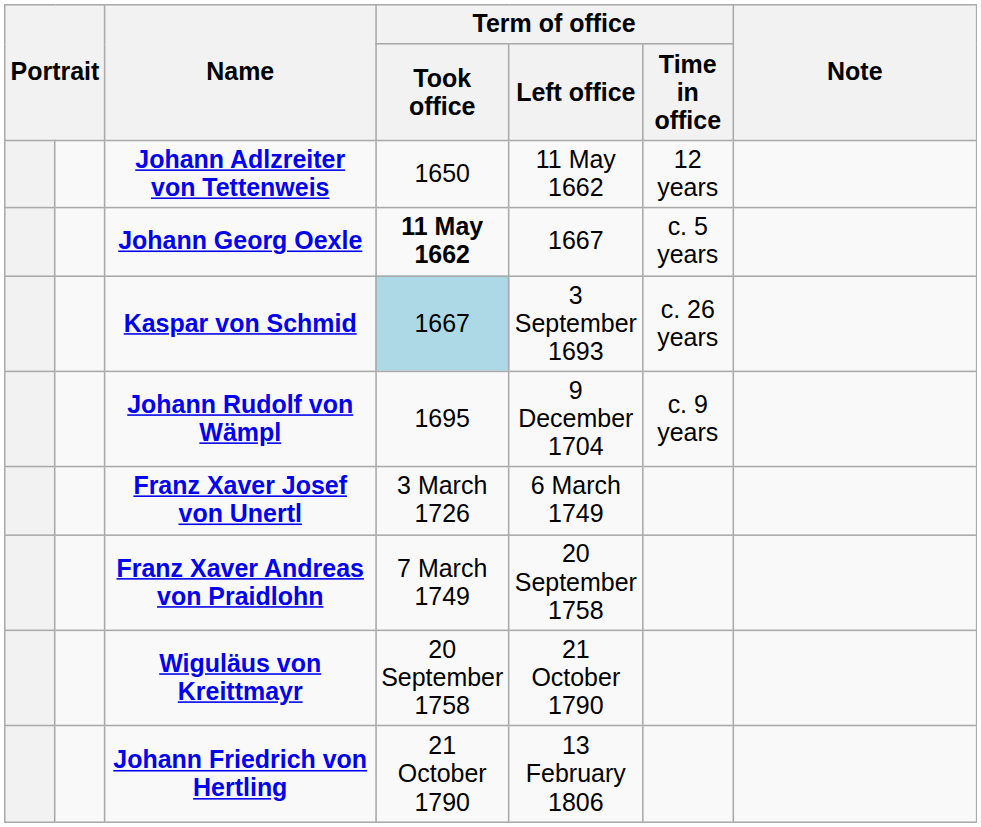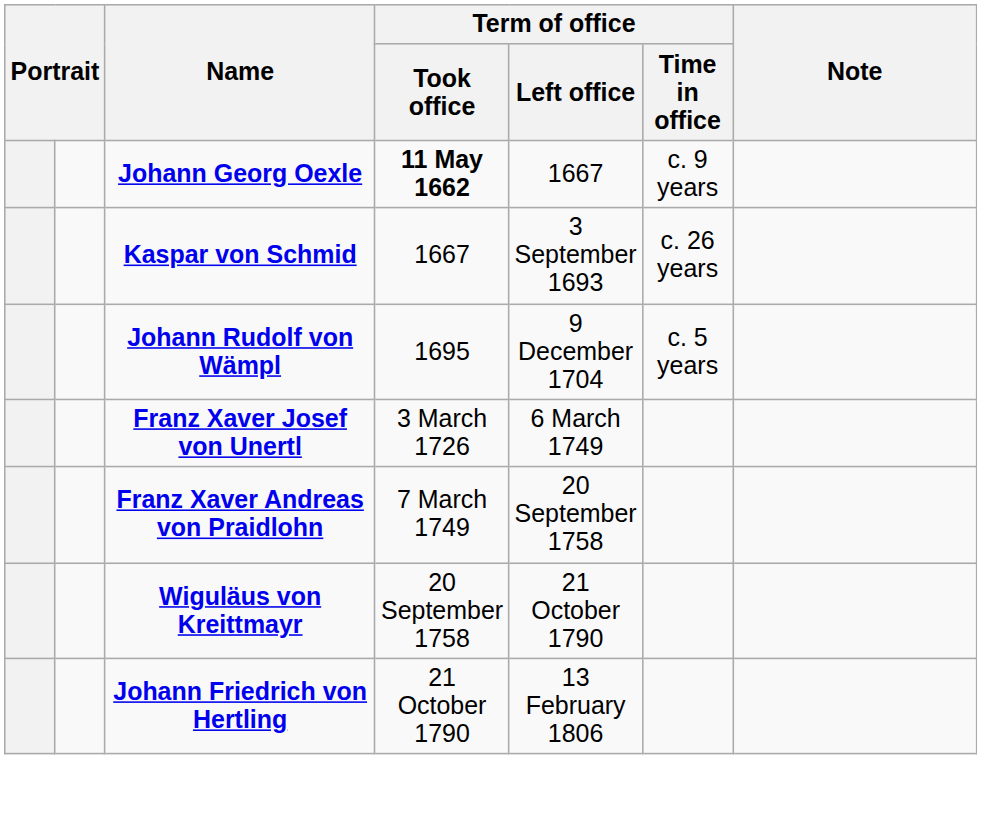- row: (240, 173)
(688, 241) c. 5 years -> (688, 173) c. 9 years
(442, 323) lightblue background -> (442, 255) no background
(688, 418) c. 9 years -> (688, 351) c. 5 years
